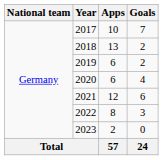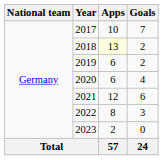(113, 46) no background -> (113, 46) lightyellow background
